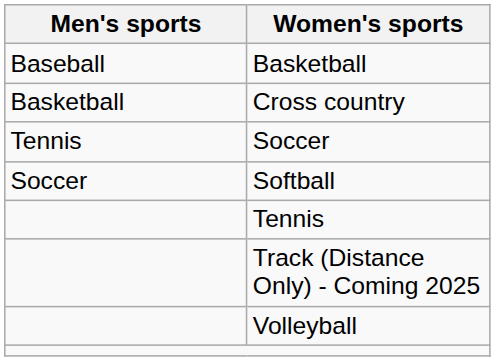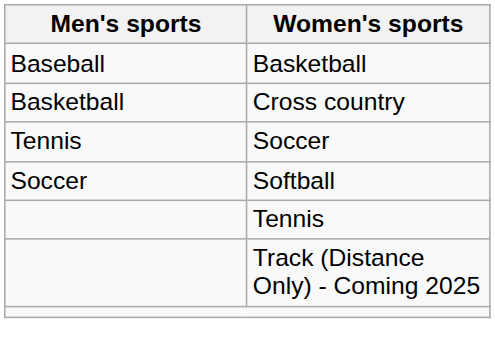- row: (305, 325)
